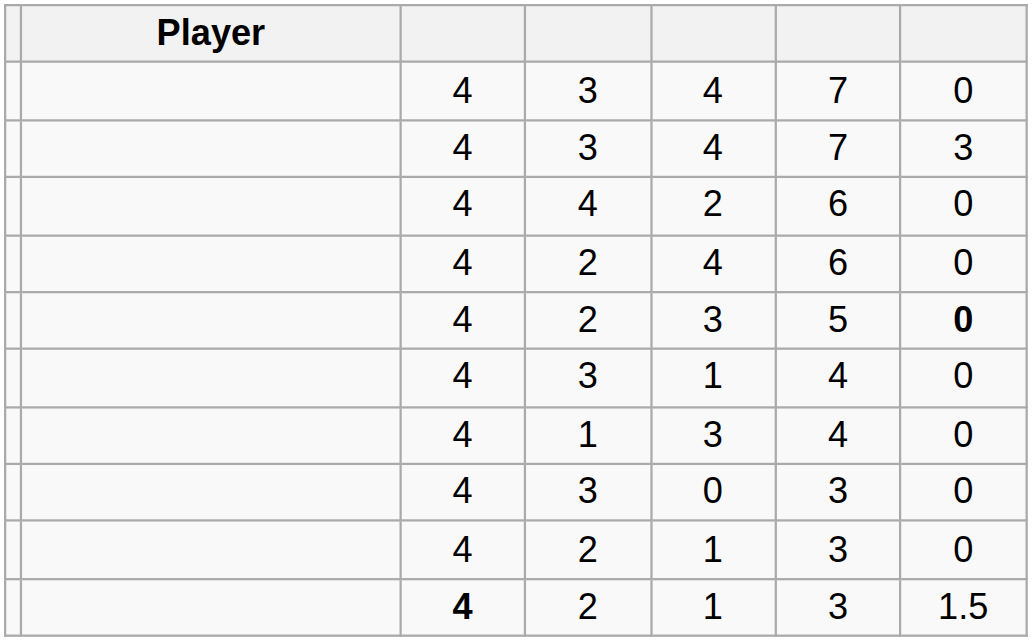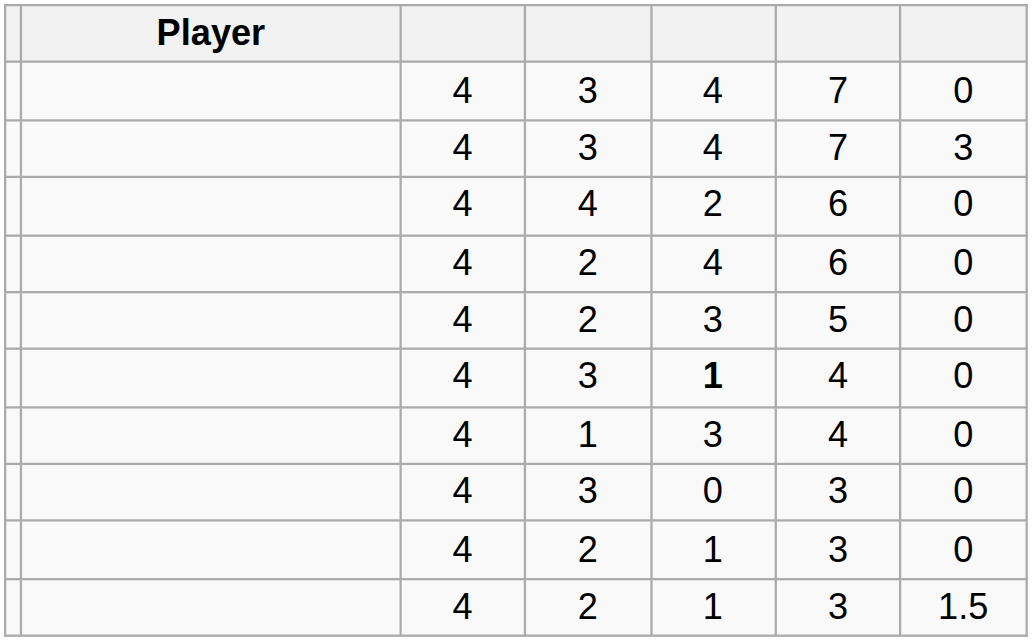(963, 319) bold -> (963, 319) normal
(713, 377) normal -> (713, 377) bold
(463, 606) bold -> (463, 606) normal
